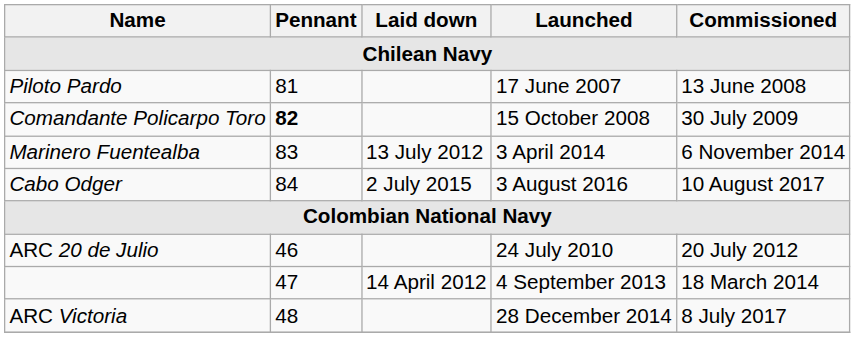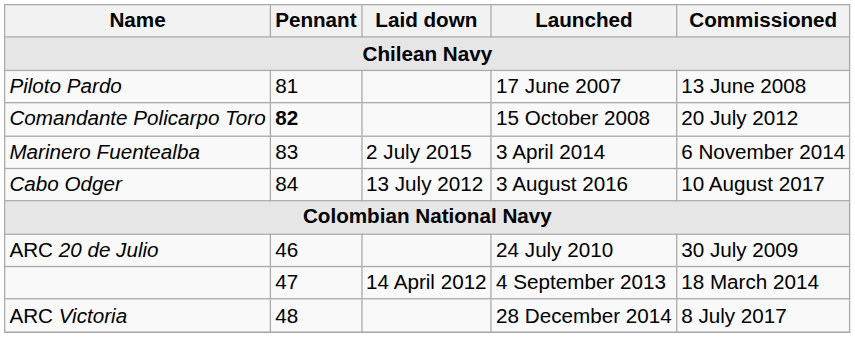(740, 119) 30 July 2009 -> (740, 119) 20 July 2012
(425, 151) 13 July 2012 -> (419, 151) 2 July 2015
(419, 184) 2 July 2015 -> (425, 184) 13 July 2012
(740, 250) 20 July 2012 -> (740, 250) 30 July 2009
